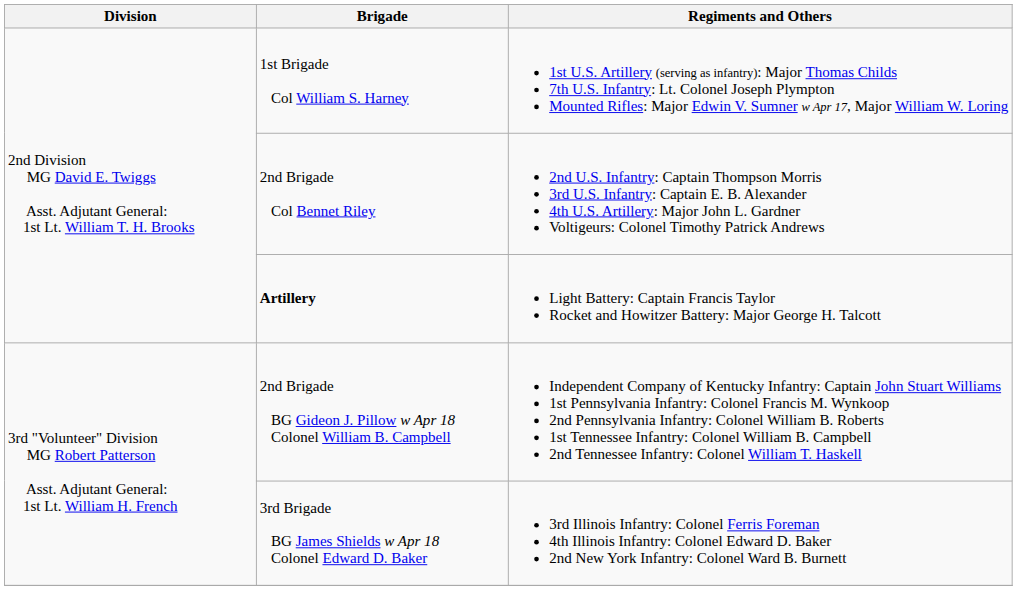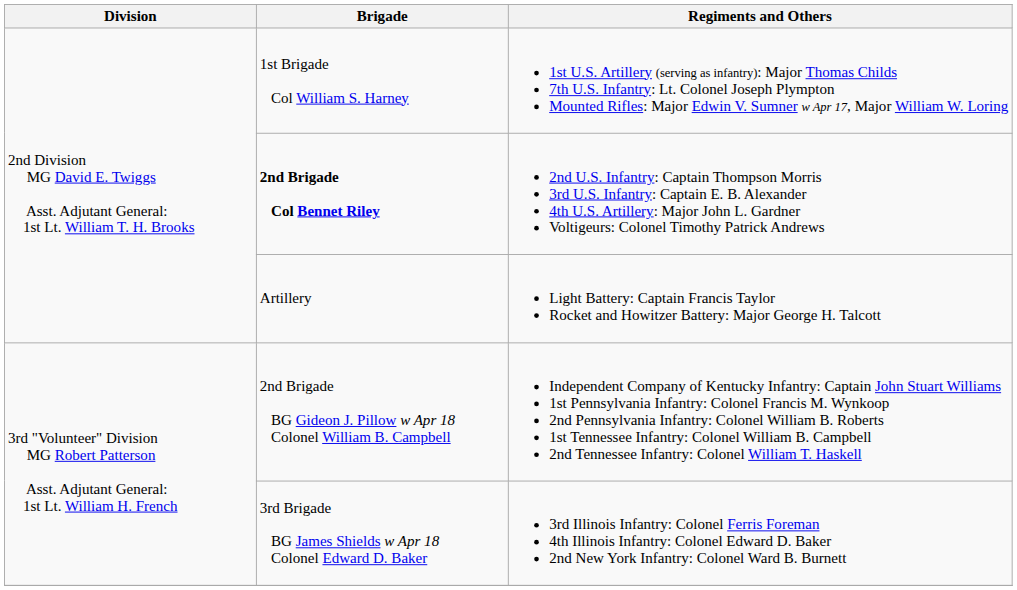(318, 193) normal -> (320, 193) bold
(288, 298) bold -> (286, 298) normal
